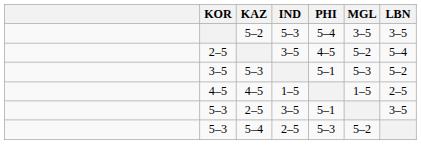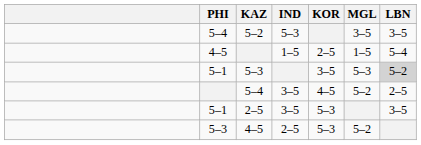columns swapped: (218, 14) <-> (326, 14)
(290, 52) 3–5 -> (290, 52) 1–5
(362, 52) 5–2 -> (362, 52) 1–5
(398, 71) no background -> (398, 71) lightgrey background
(254, 91) 4–5 -> (254, 91) 5–4
(290, 91) 1–5 -> (290, 91) 3–5
(362, 91) 1–5 -> (362, 91) 5–2
(254, 129) 5–4 -> (254, 129) 4–5
